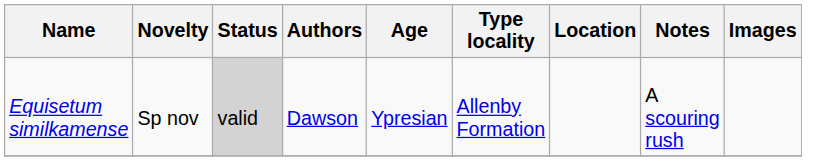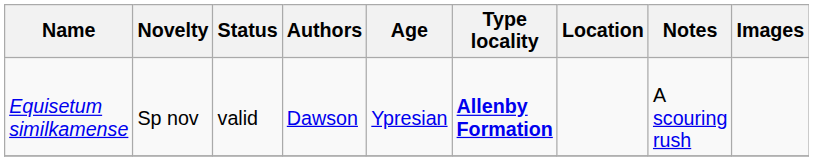(238, 117) lightgrey background -> (238, 117) no background
(501, 117) normal -> (505, 117) bold
